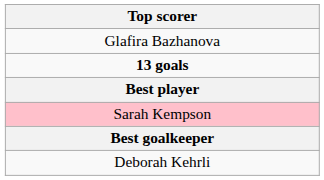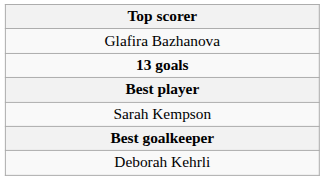(162, 114) pink background -> (162, 114) no background
